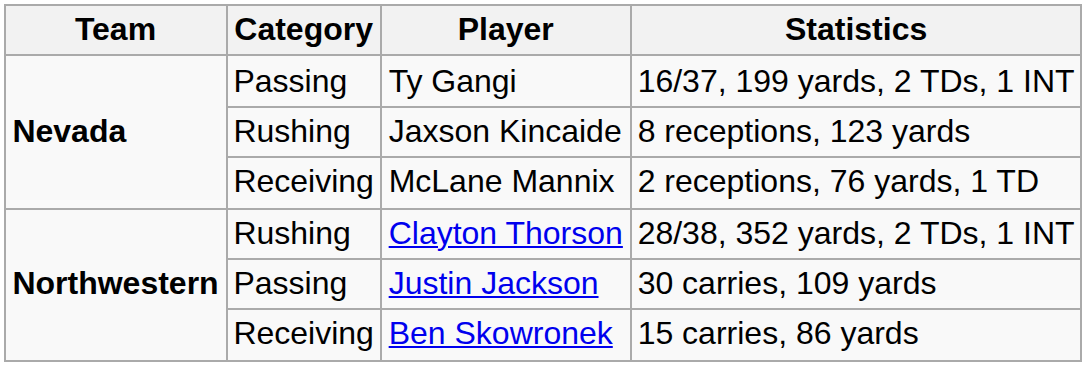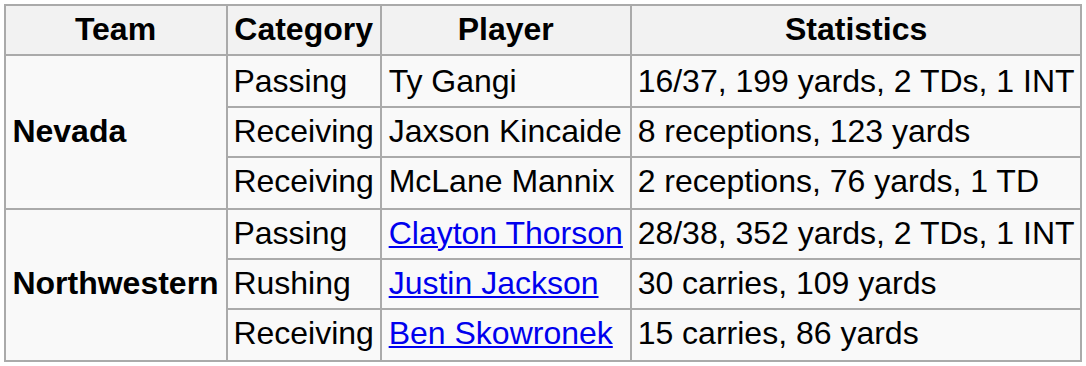(292, 131) Rushing -> (304, 131) Receiving
(292, 232) Rushing -> (290, 232) Passing
(290, 283) Passing -> (292, 283) Rushing
